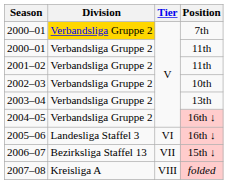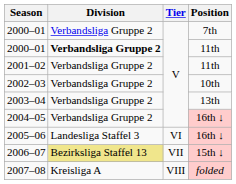(102, 30) gold background -> (102, 30) no background
(102, 48) normal -> (106, 48) bold
(99, 153) no background -> (99, 153) khaki background
